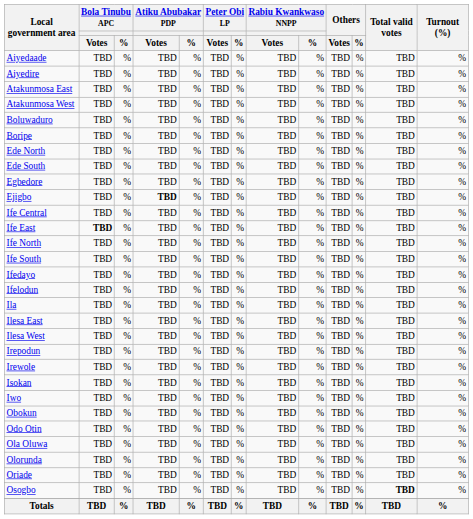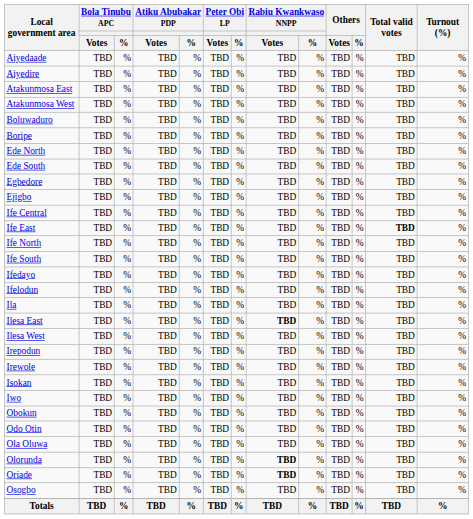(167, 197) bold -> (167, 197) normal
(103, 228) bold -> (103, 228) normal
(406, 228) normal -> (405, 228) bold
(287, 321) normal -> (287, 321) bold
(287, 460) normal -> (287, 460) bold
(287, 475) normal -> (287, 475) bold
(405, 491) bold -> (406, 491) normal
